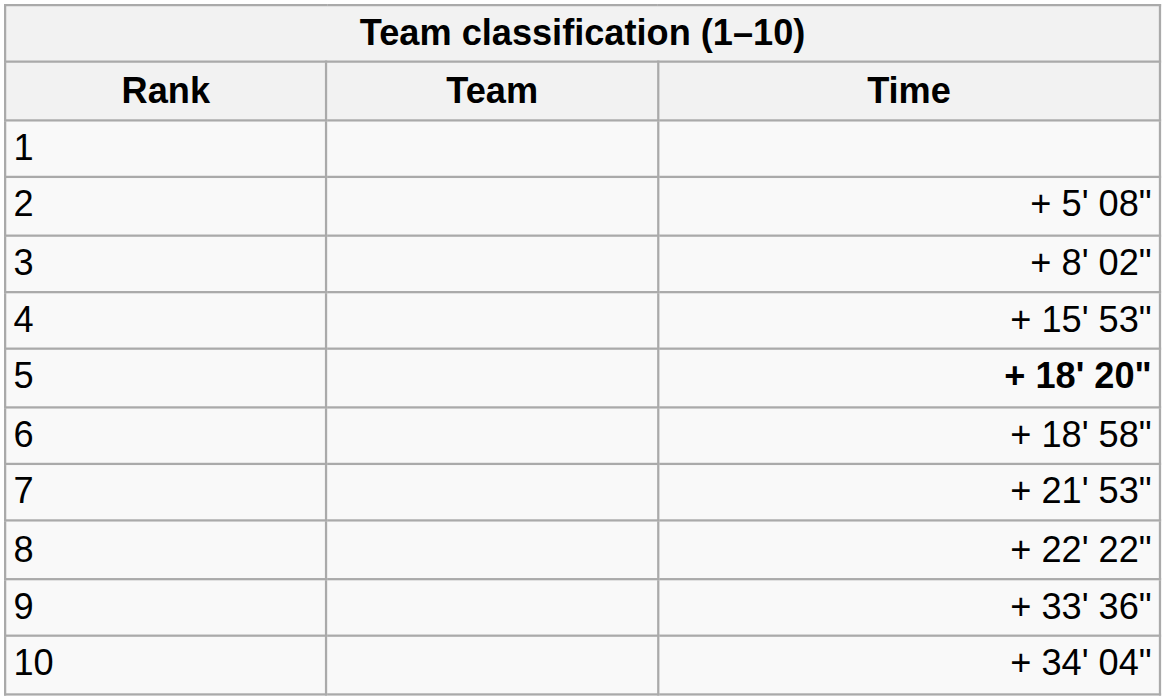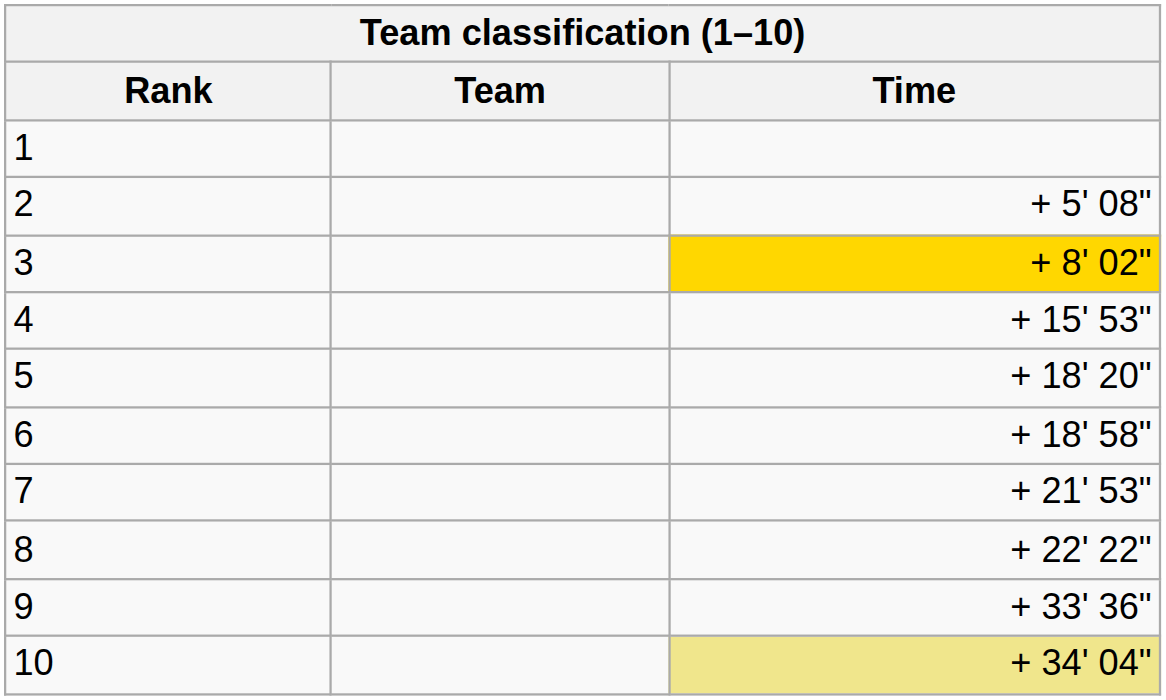(1091, 262) no background -> (1091, 262) gold background
(1078, 377) bold -> (1081, 377) normal
(1081, 663) no background -> (1081, 663) khaki background
